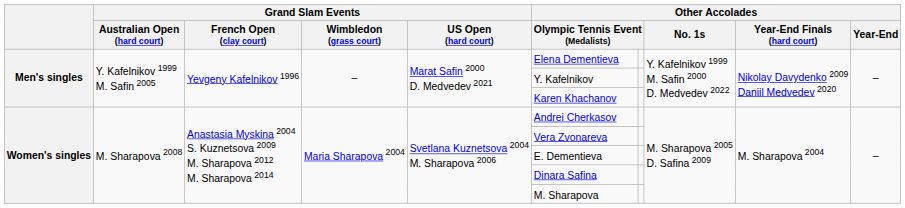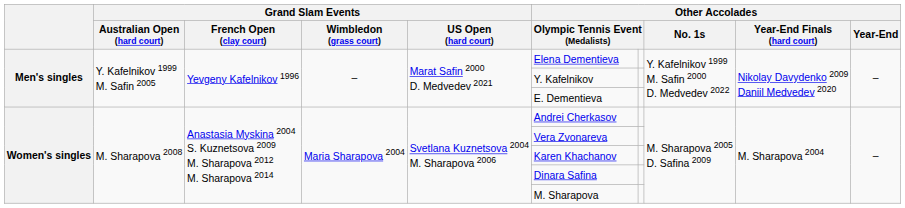(575, 98) Karen Khachanov -> (568, 98) E. Dementieva
(568, 156) E. Dementieva -> (575, 156) Karen Khachanov
